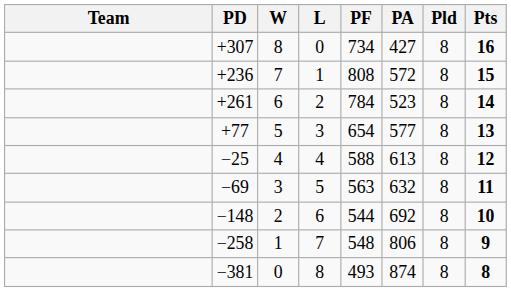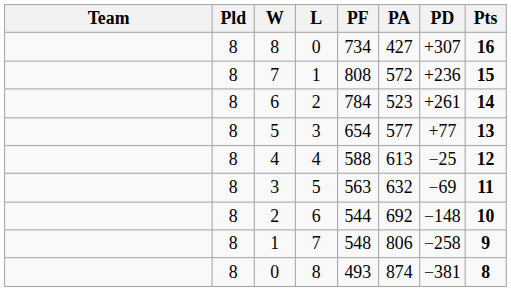columns swapped: (444, 18) <-> (235, 18)
